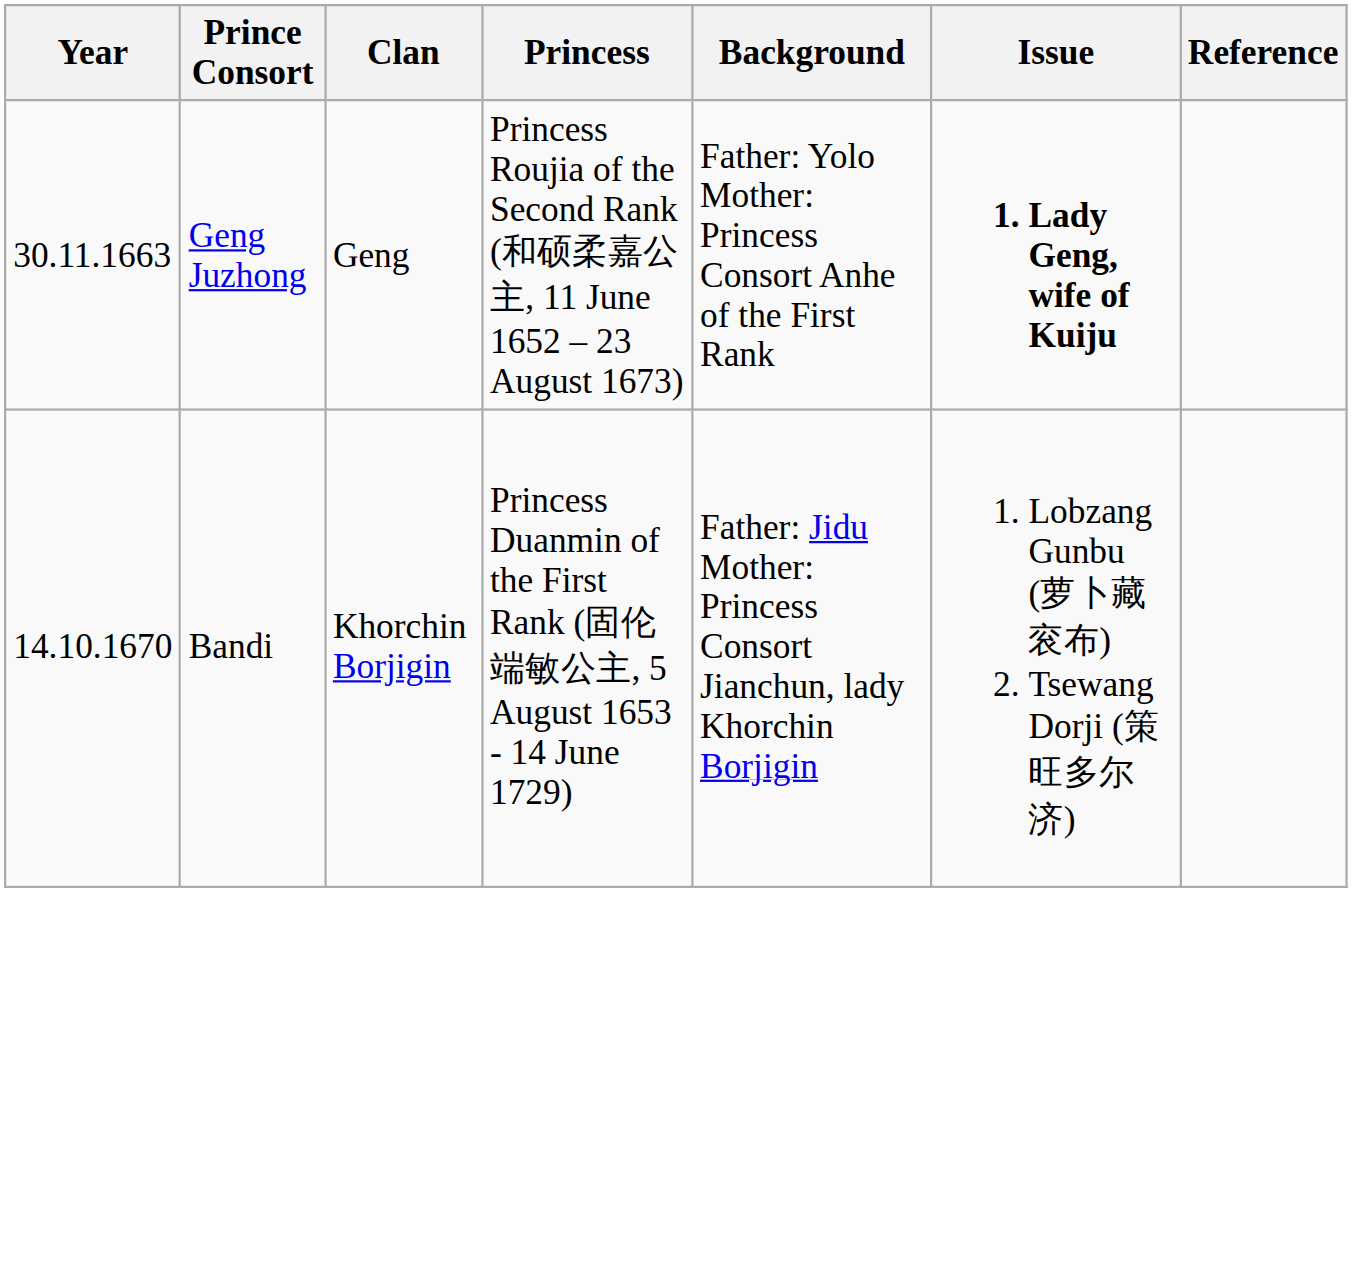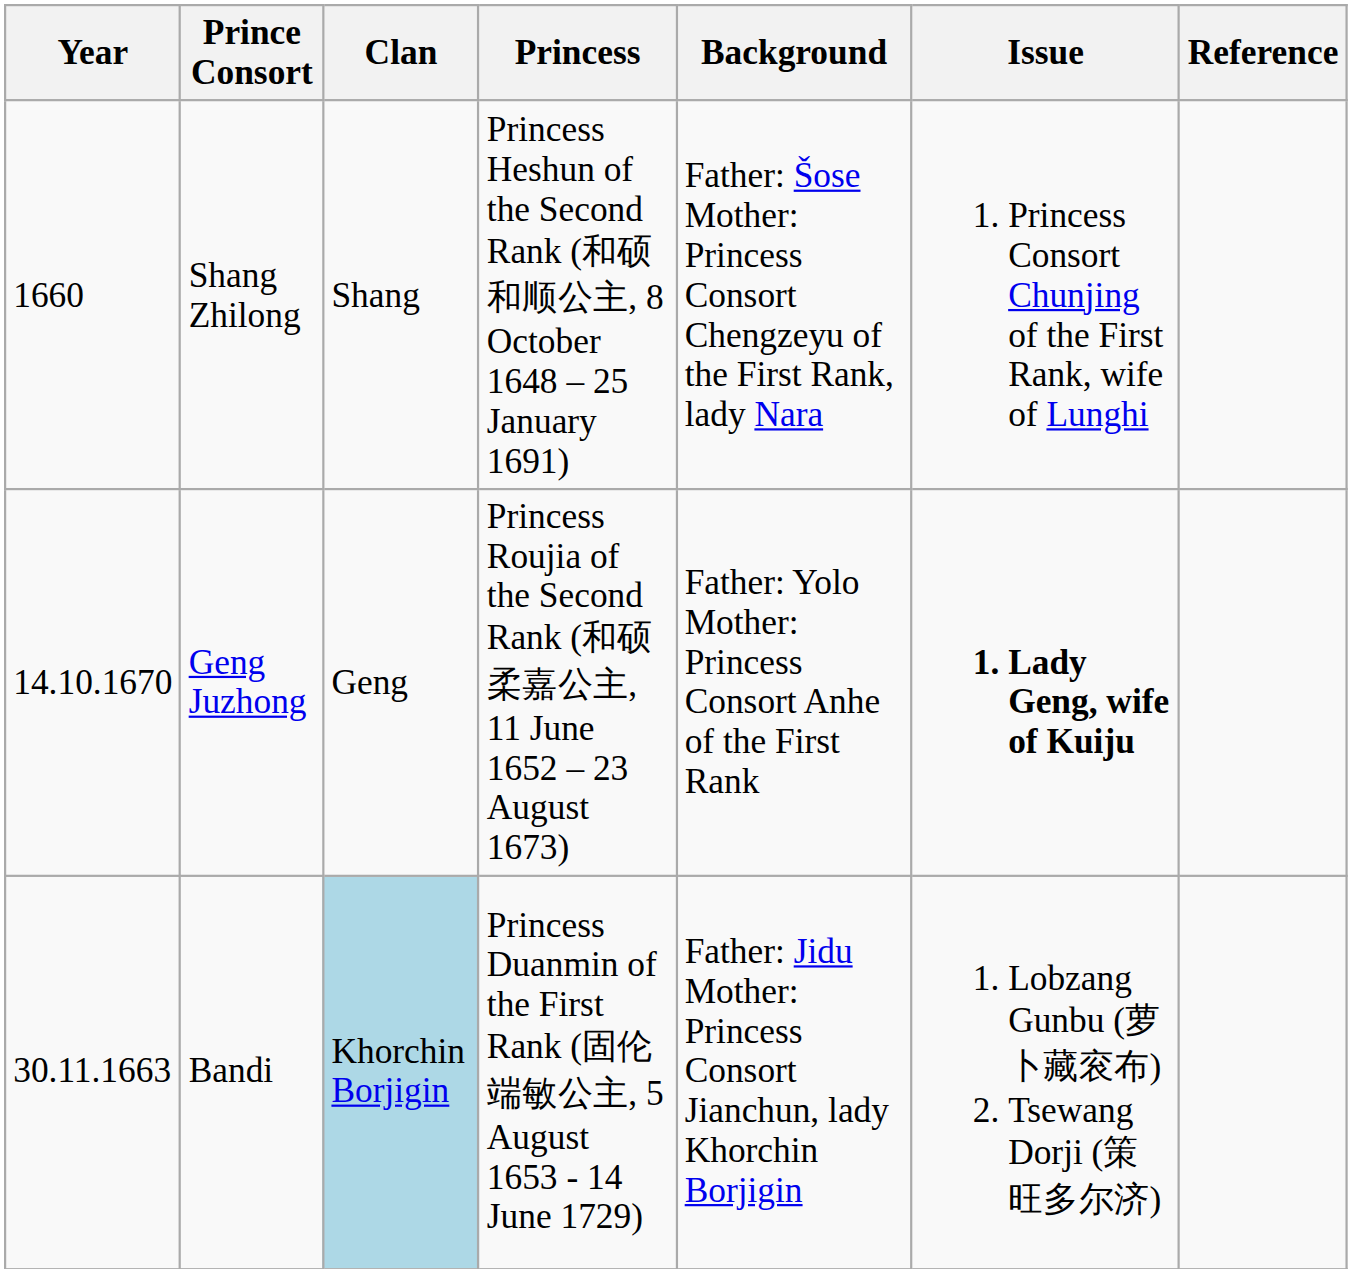+ row: (245, 294)
(92, 254) 30.11.1663 -> (93, 681) 14.10.1670
(93, 647) 14.10.1670 -> (92, 1071) 30.11.1663
(400, 647) no background -> (398, 1071) lightblue background
